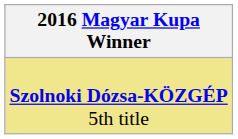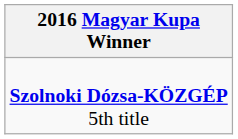(119, 106) khaki background -> (119, 106) no background
